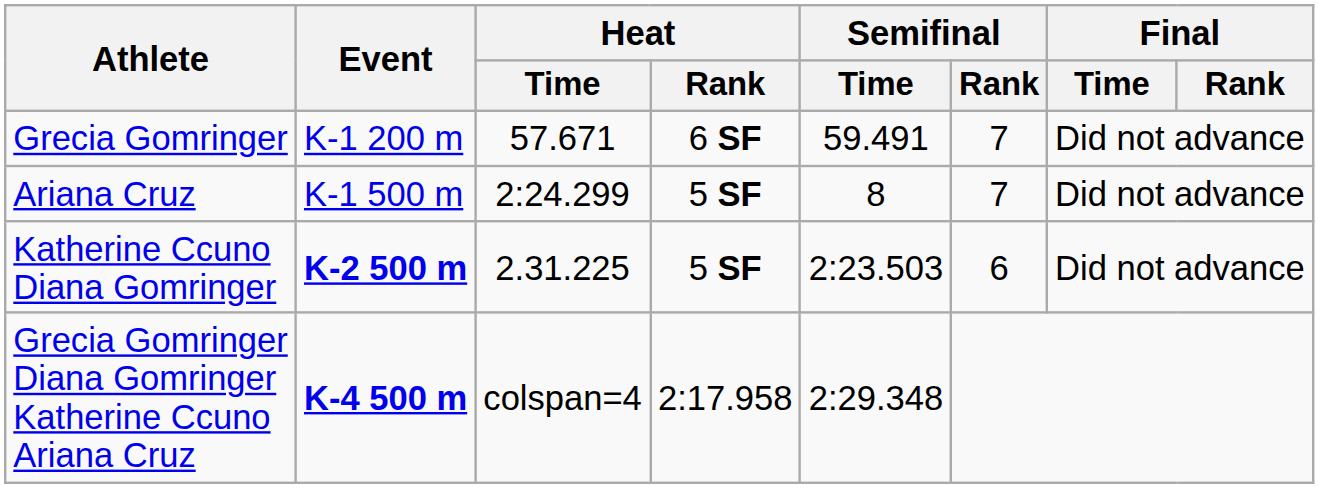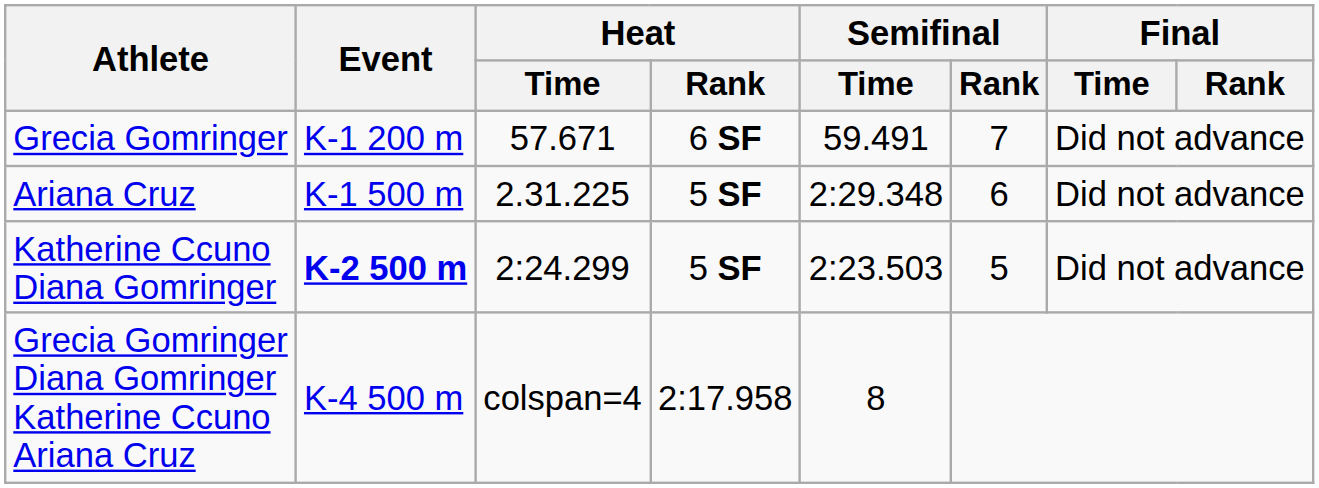(563, 194) 2:24.299 -> (563, 194) 2.31.225
(876, 194) 8 -> (876, 194) 2:29.348
(999, 194) 7 -> (999, 194) 6
(563, 267) 2.31.225 -> (563, 267) 2:24.299
(999, 267) 6 -> (999, 267) 5
(386, 399) bold -> (384, 399) normal
(876, 399) 2:29.348 -> (876, 399) 8
